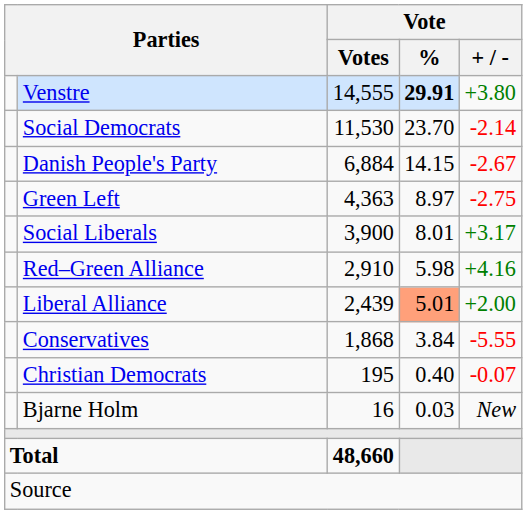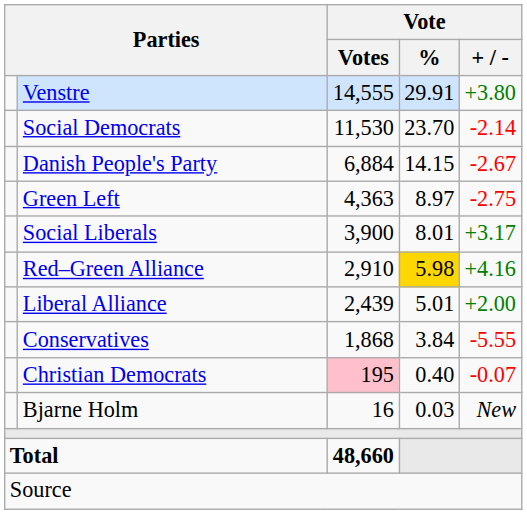(429, 92) bold -> (429, 92) normal
(435, 269) no background -> (435, 269) gold background
(435, 304) lightsalmon background -> (435, 304) no background
(377, 374) no background -> (377, 374) pink background
